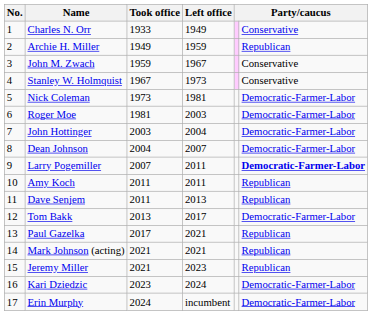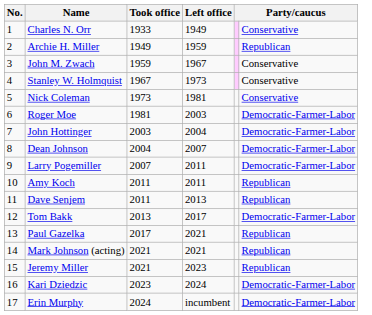(298, 98) Democratic-Farmer-Labor -> (270, 98) Conservative
(303, 166) bold -> (298, 166) normal
